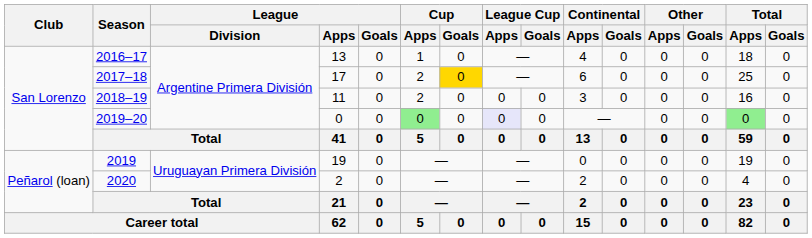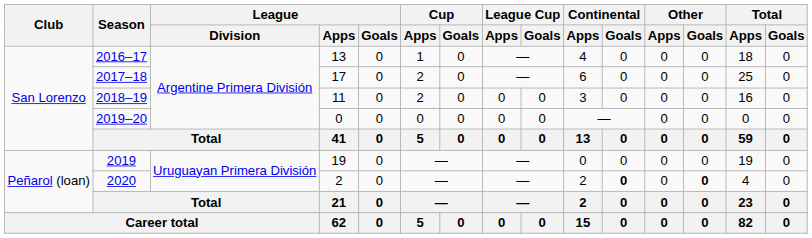(461, 77) gold background -> (461, 77) no background
(420, 118) lightgreen background -> (420, 118) no background
(502, 118) lavender background -> (502, 118) no background
(746, 118) lightgreen background -> (746, 118) no background
(624, 181) normal -> (624, 181) bold
(705, 181) normal -> (705, 181) bold
